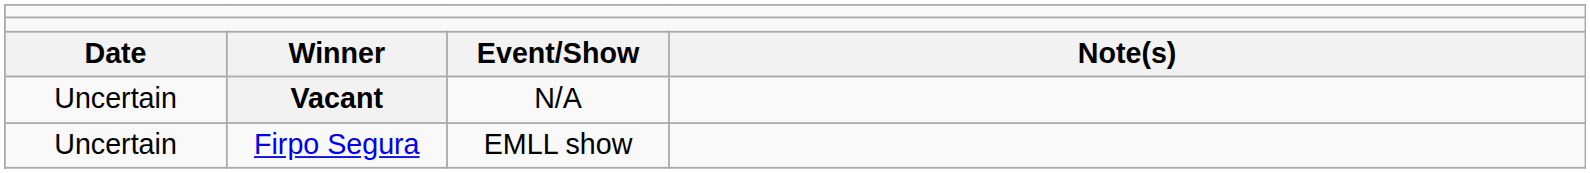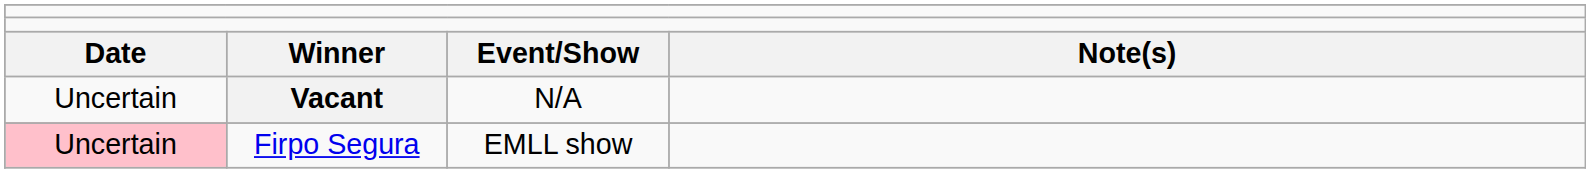(116, 144) no background -> (116, 144) pink background
